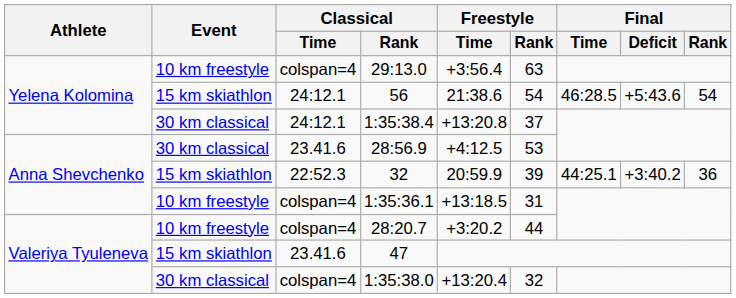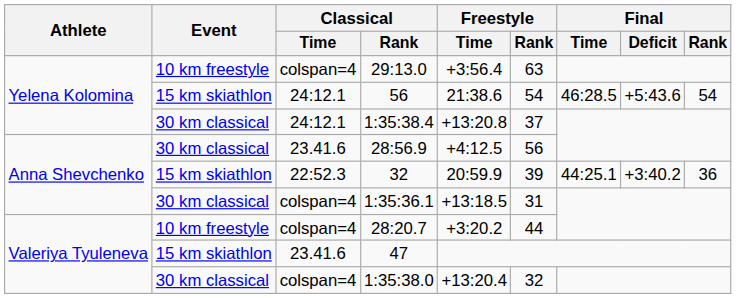(534, 149) 53 -> (534, 149) 56
(212, 201) 10 km freestyle -> (212, 201) 30 km classical
